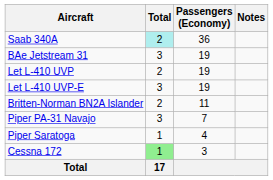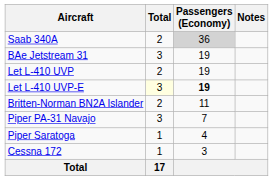(160, 39) paleturquoise background -> (160, 39) no background
(204, 39) no background -> (204, 39) lightgrey background
(160, 87) no background -> (160, 87) lightyellow background
(204, 87) normal -> (204, 87) bold
(160, 151) lightgreen background -> (160, 151) no background
